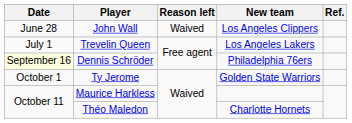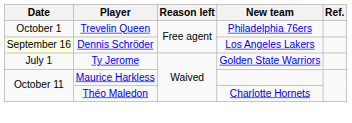- row: (115, 28)
(39, 45) July 1 -> (39, 28) October 1
(270, 45) Los Angeles Lakers -> (270, 28) Philadelphia 76ers
(270, 61) Philadelphia 76ers -> (270, 45) Los Angeles Lakers
(39, 77) October 1 -> (39, 61) July 1
